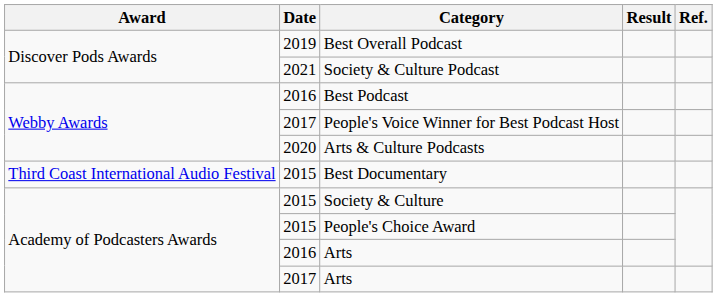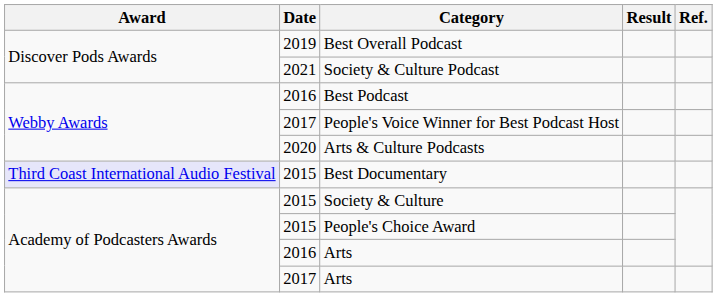(142, 174) no background -> (142, 174) lavender background
